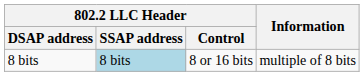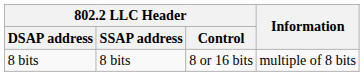(115, 60) lightblue background -> (115, 60) no background
